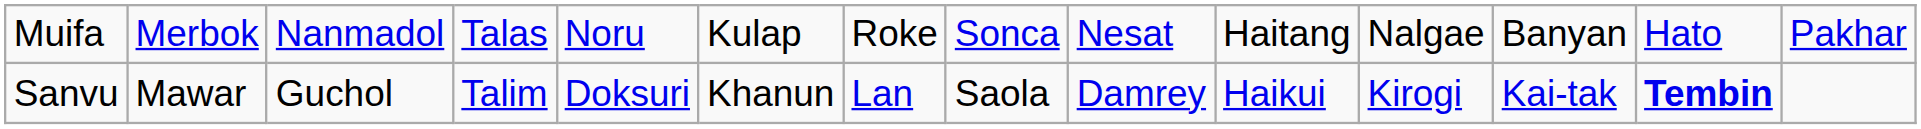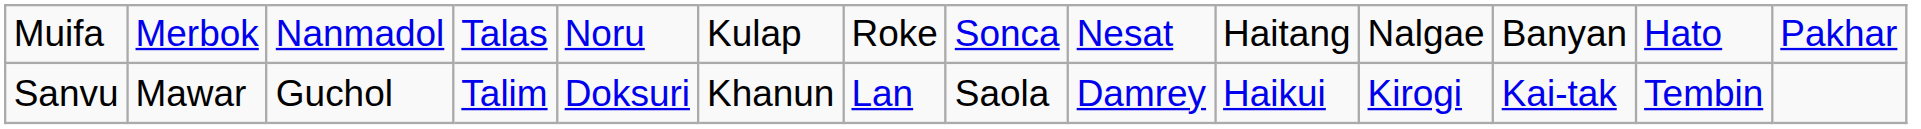(1708, 92) bold -> (1704, 92) normal
